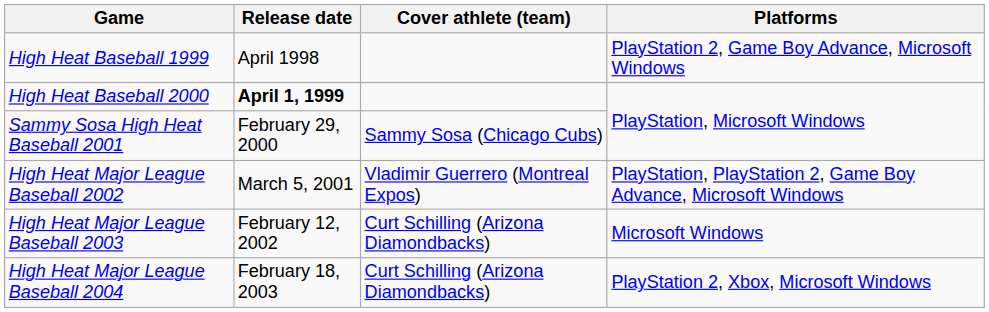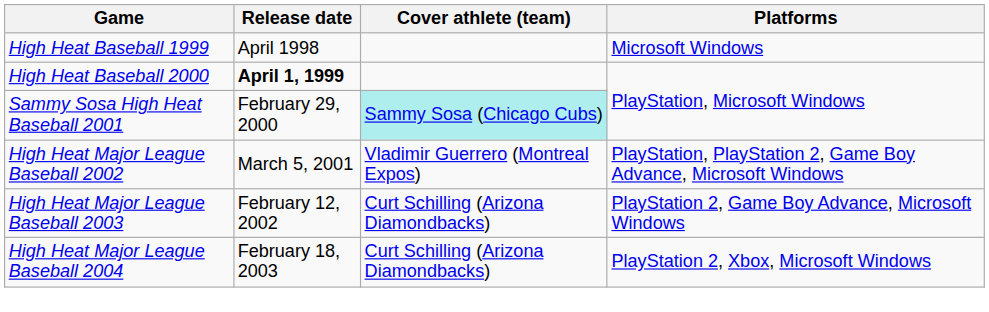(791, 57) PlayStation 2, Game Boy Advance, Microsoft Windows -> (687, 47) Microsoft Windows
(484, 135) no background -> (484, 115) paleturquoise background
(687, 233) Microsoft Windows -> (791, 213) PlayStation 2, Game Boy Advance, Microsoft Windows
